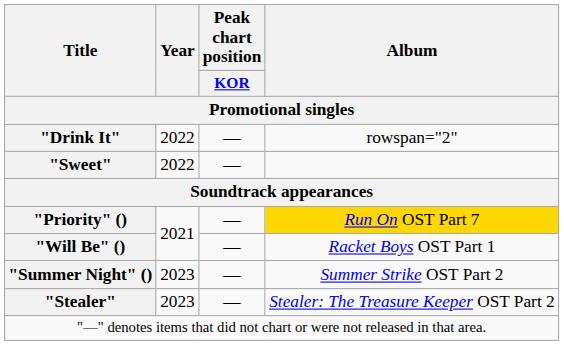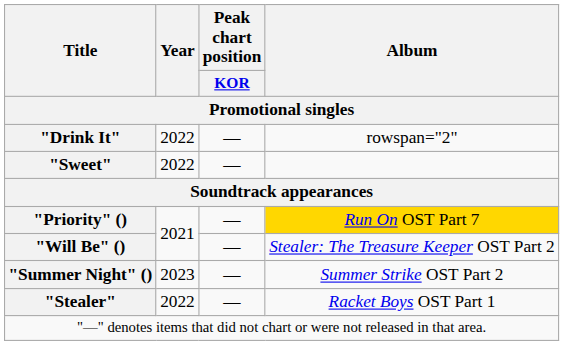(412, 247) Racket Boys OST Part 1 -> (412, 247) Stealer: The Treasure Keeper OST Part 2
(177, 301) 2023 -> (177, 301) 2022
(412, 301) Stealer: The Treasure Keeper OST Part 2 -> (412, 301) Racket Boys OST Part 1
